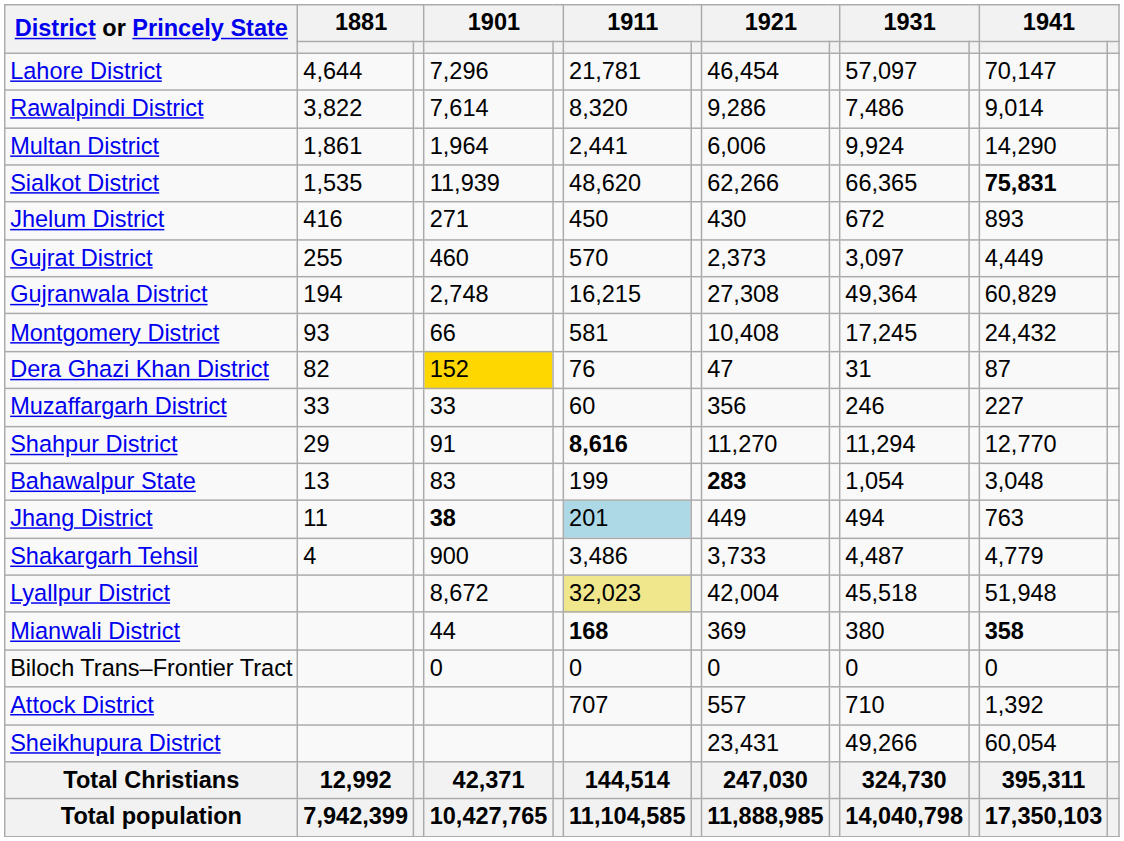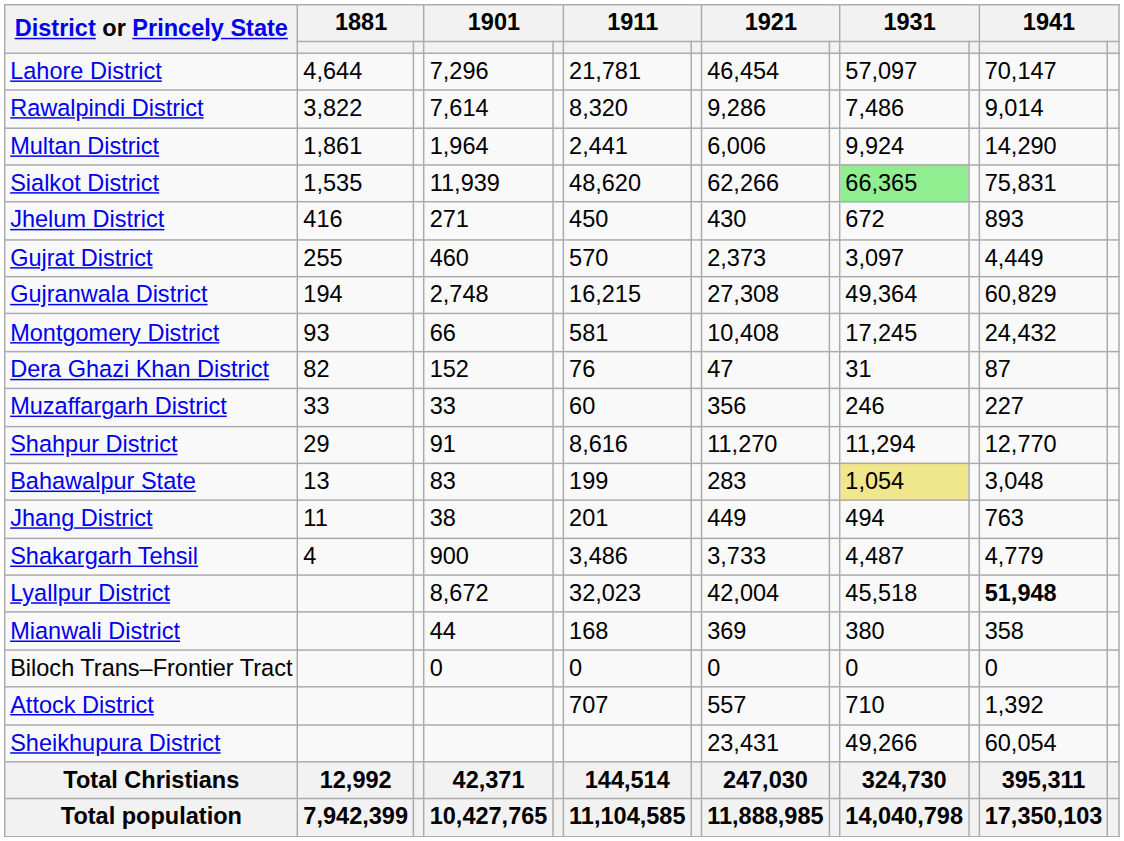(881, 183) no background -> (881, 183) lightgreen background
(1021, 183) bold -> (1021, 183) normal
(449, 369) gold background -> (449, 369) no background
(599, 444) bold -> (599, 444) normal
(727, 481) bold -> (727, 481) normal
(875, 481) no background -> (875, 481) khaki background
(443, 518) bold -> (443, 518) normal
(589, 518) lightblue background -> (589, 518) no background
(605, 593) khaki background -> (605, 593) no background
(1021, 593) normal -> (1021, 593) bold
(589, 630) bold -> (589, 630) normal
(1004, 630) bold -> (1004, 630) normal
